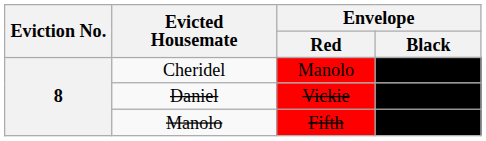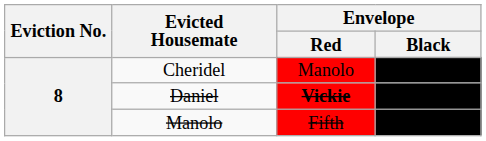(326, 97) normal -> (326, 97) bold
